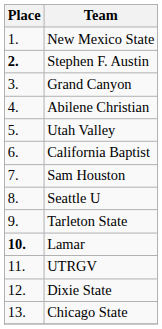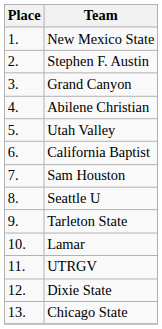(13, 61) bold -> (13, 61) normal
(17, 244) bold -> (17, 244) normal
